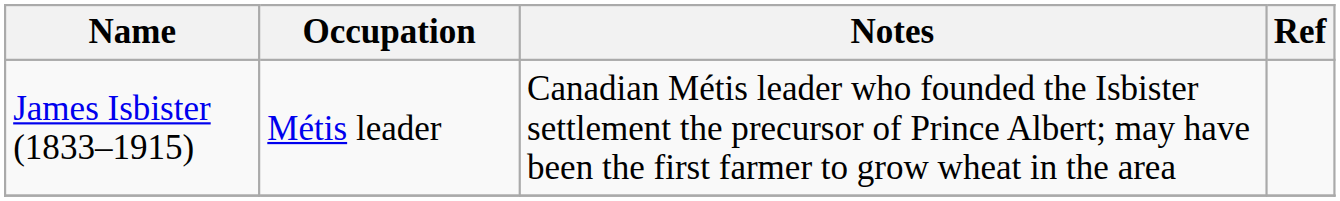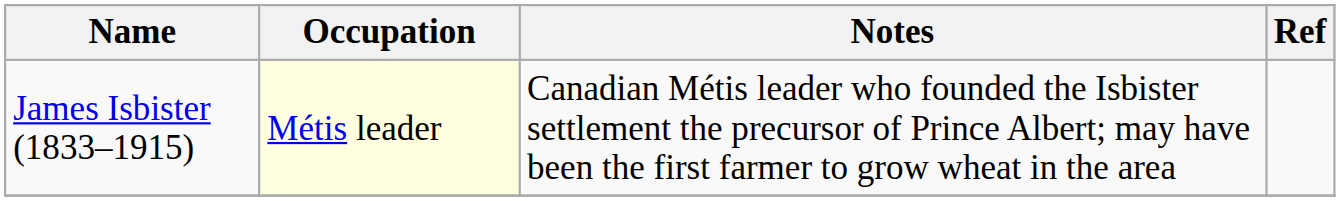(354, 127) no background -> (354, 127) lightyellow background
